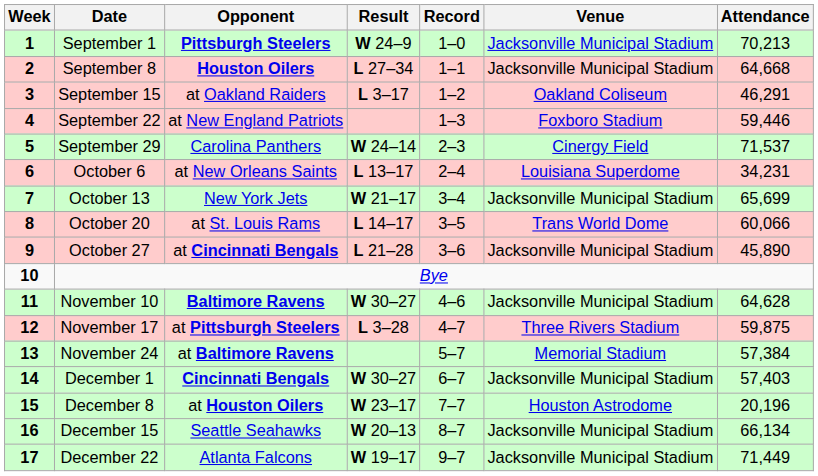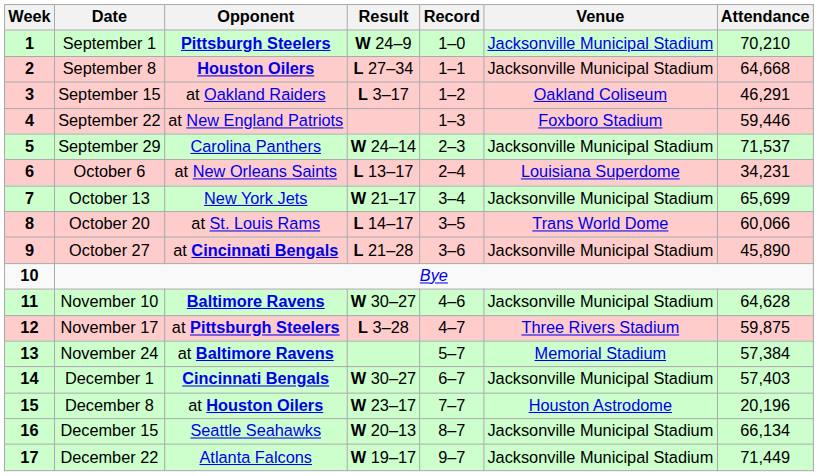(765, 43) 70,213 -> (765, 43) 70,210
(600, 146) Cinergy Field -> (600, 146) Jacksonville Municipal Stadium
